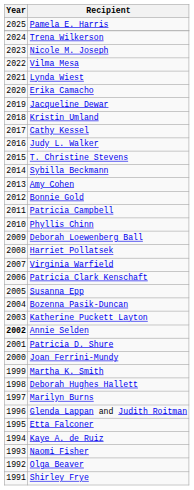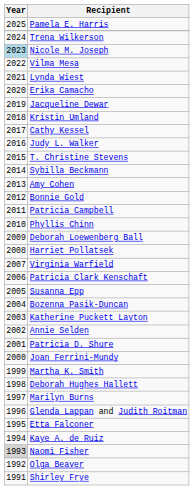(16, 51) no background -> (16, 51) lightblue background
(16, 331) bold -> (16, 331) normal
(16, 451) no background -> (16, 451) lightgrey background
